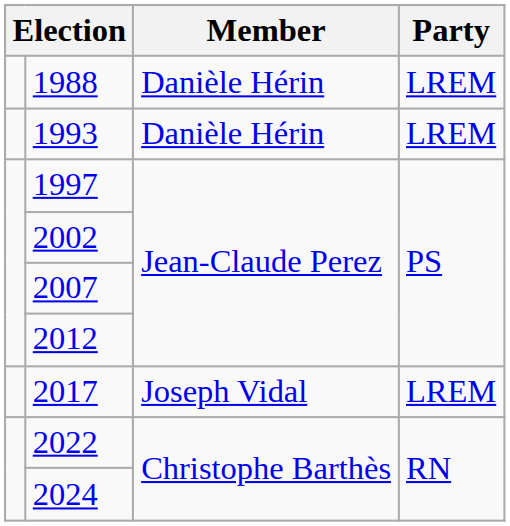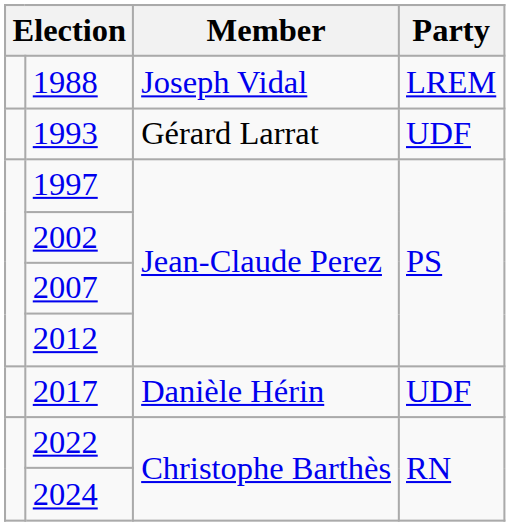(233, 81) Danièle Hérin -> (224, 81) Joseph Vidal
(233, 133) Danièle Hérin -> (230, 133) Gérard Larrat
(451, 133) LREM -> (438, 133) UDF
(224, 390) Joseph Vidal -> (233, 390) Danièle Hérin
(451, 390) LREM -> (438, 390) UDF
